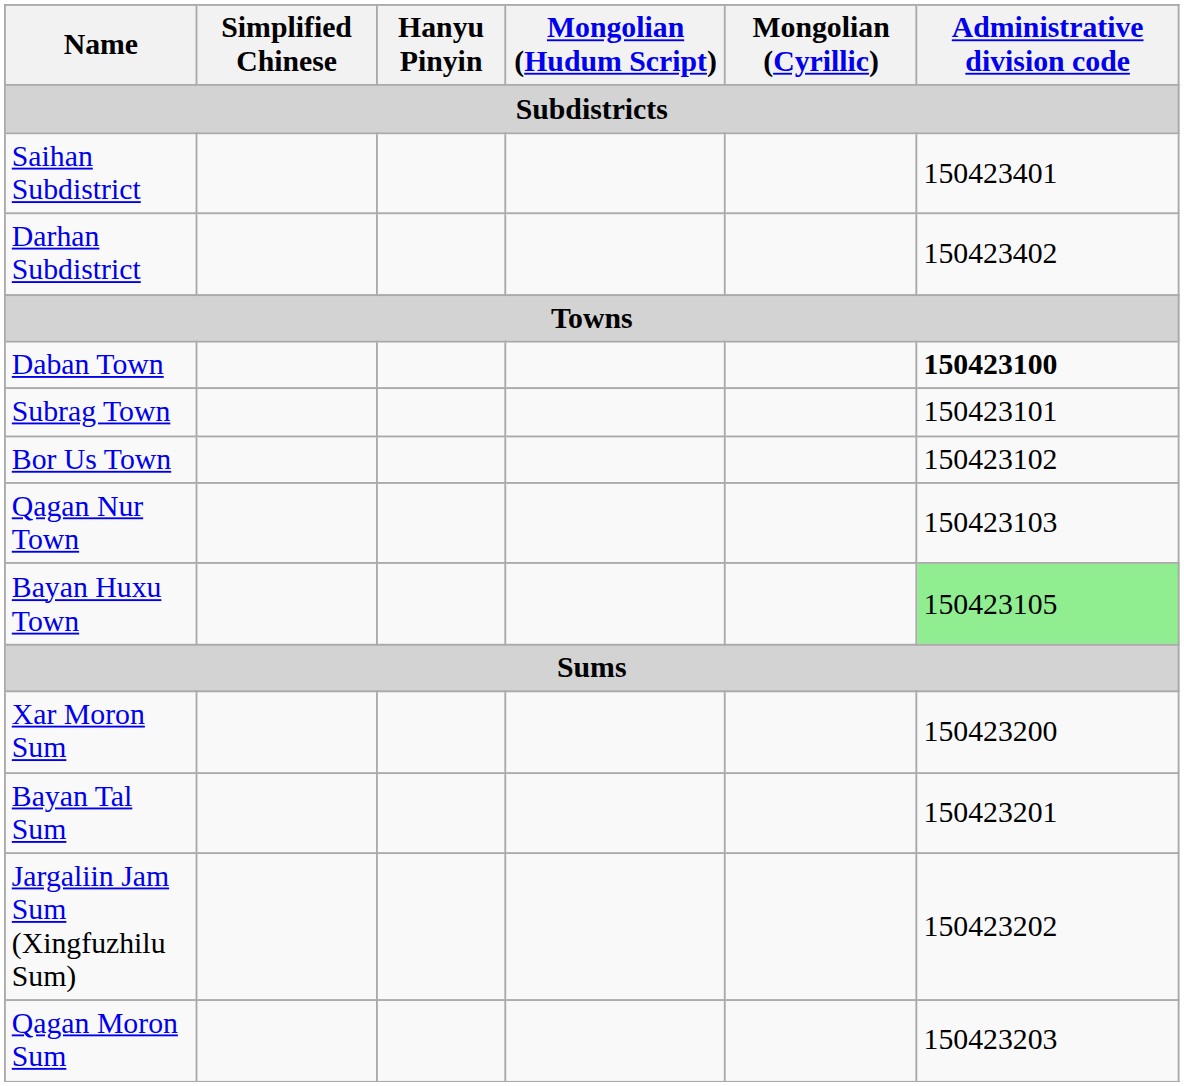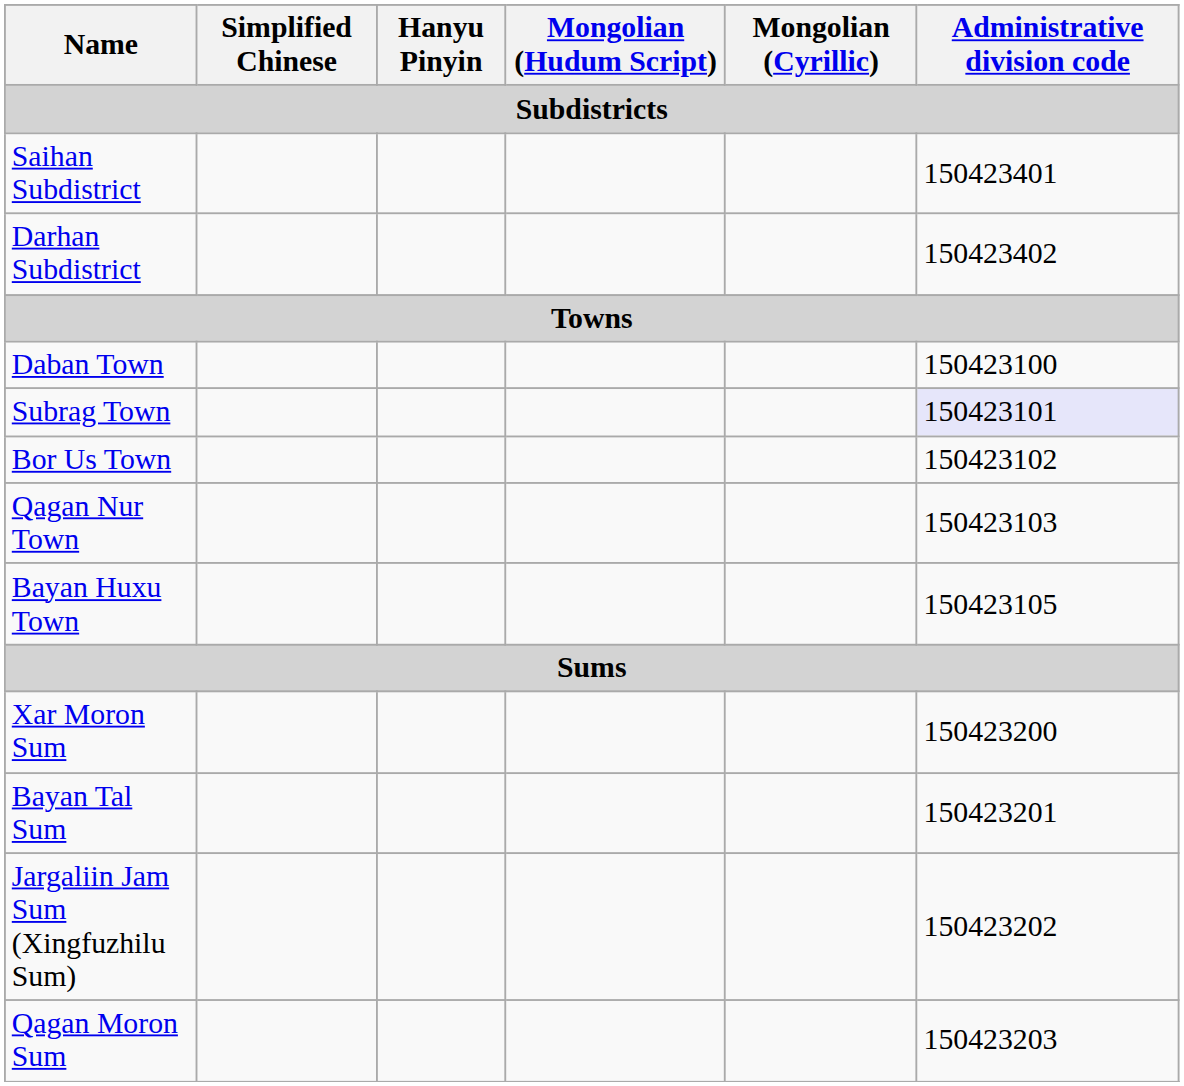(991, 364) bold -> (991, 364) normal
(991, 411) no background -> (991, 411) lavender background
(991, 603) lightgreen background -> (991, 603) no background
